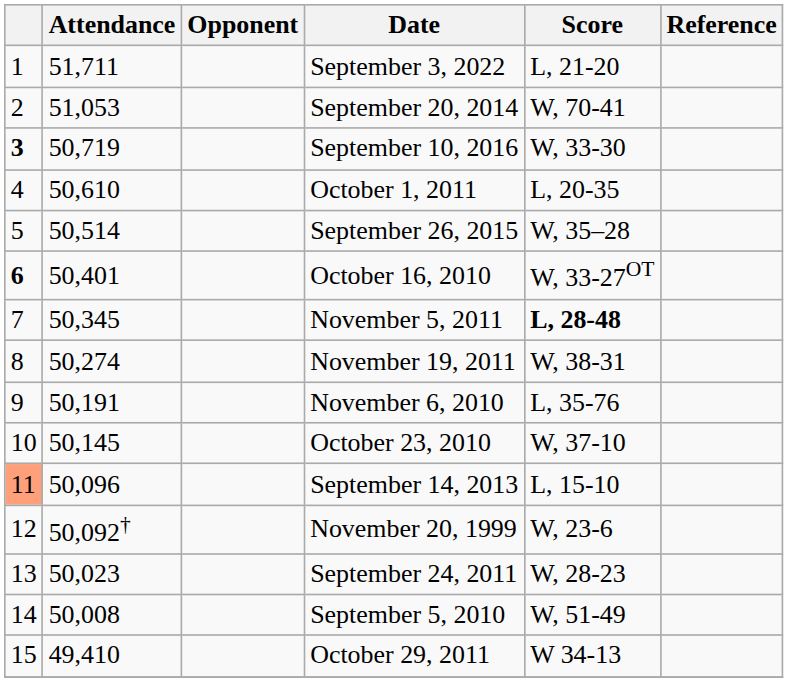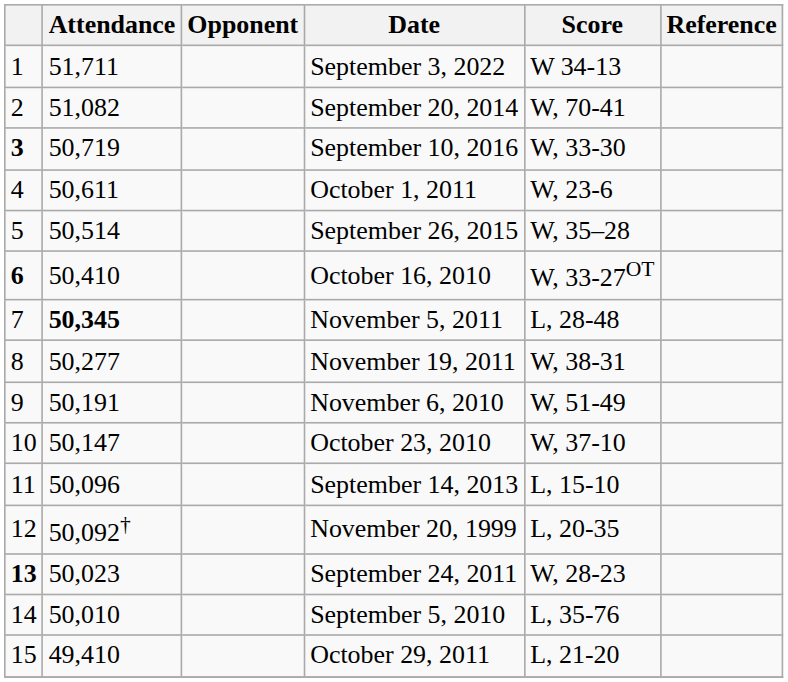(575, 66) L, 21-20 -> (576, 66) W 34-13
(84, 107) 51,053 -> (84, 107) 51,082
(84, 189) 50,610 -> (84, 189) 50,611
(575, 189) L, 20-35 -> (571, 189) W, 23-6
(84, 275) 50,401 -> (84, 275) 50,410
(84, 319) normal -> (84, 319) bold
(576, 319) bold -> (575, 319) normal
(84, 360) 50,274 -> (84, 360) 50,277
(575, 402) L, 35-76 -> (578, 402) W, 51-49
(84, 443) 50,145 -> (84, 443) 50,147
(23, 484) lightsalmon background -> (23, 484) no background
(571, 528) W, 23-6 -> (575, 528) L, 20-35
(24, 573) normal -> (24, 573) bold
(84, 614) 50,008 -> (84, 614) 50,010
(578, 614) W, 51-49 -> (575, 614) L, 35-76
(576, 655) W 34-13 -> (575, 655) L, 21-20
